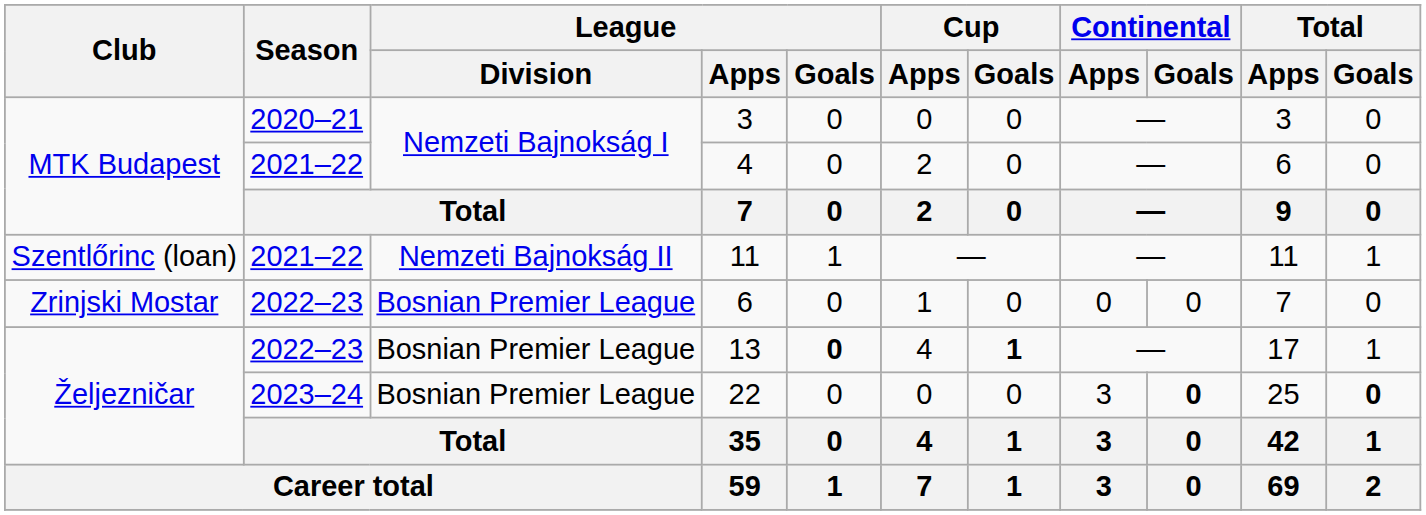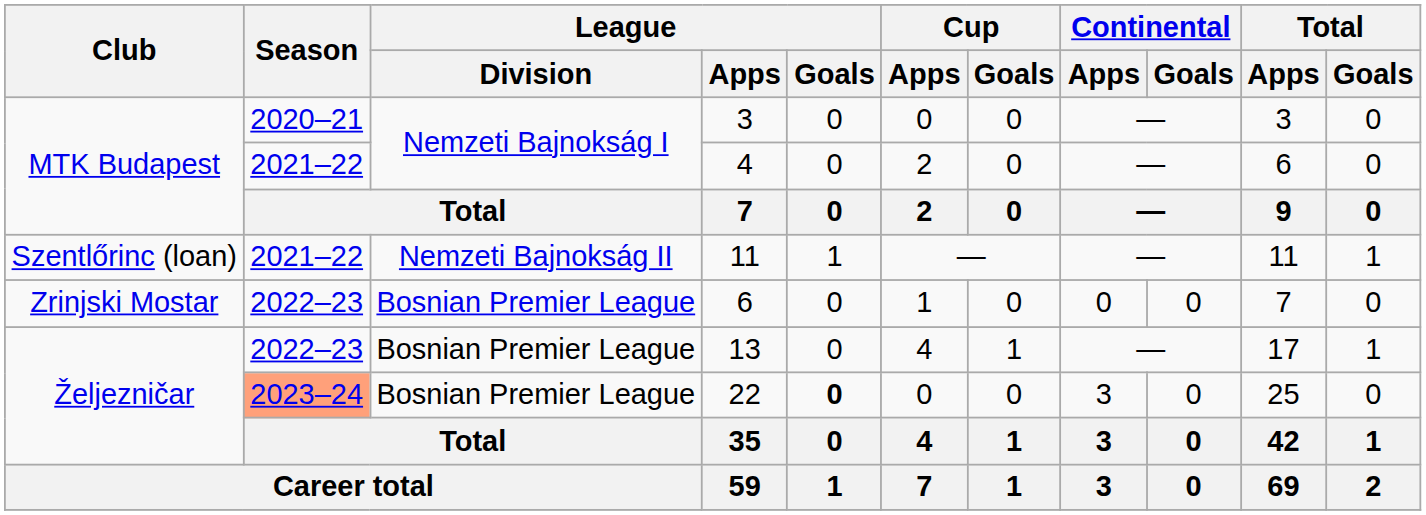(835, 348) bold -> (835, 348) normal
(1014, 348) bold -> (1014, 348) normal
(307, 394) no background -> (307, 394) lightsalmon background
(835, 394) normal -> (835, 394) bold
(1194, 394) bold -> (1194, 394) normal
(1373, 394) bold -> (1373, 394) normal
